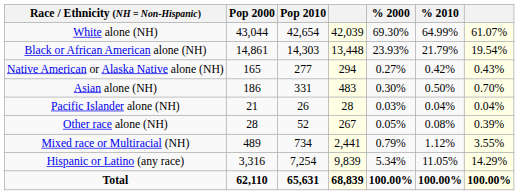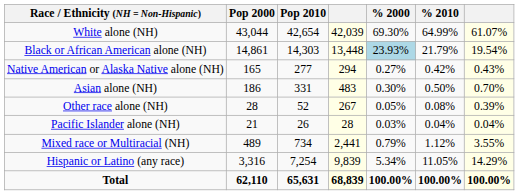(391, 50) no background -> (391, 50) lightblue background
rows swapped: (115, 106) <-> (115, 124)
